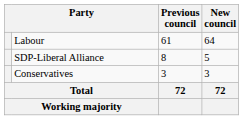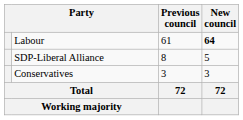(210, 40) normal -> (210, 40) bold
